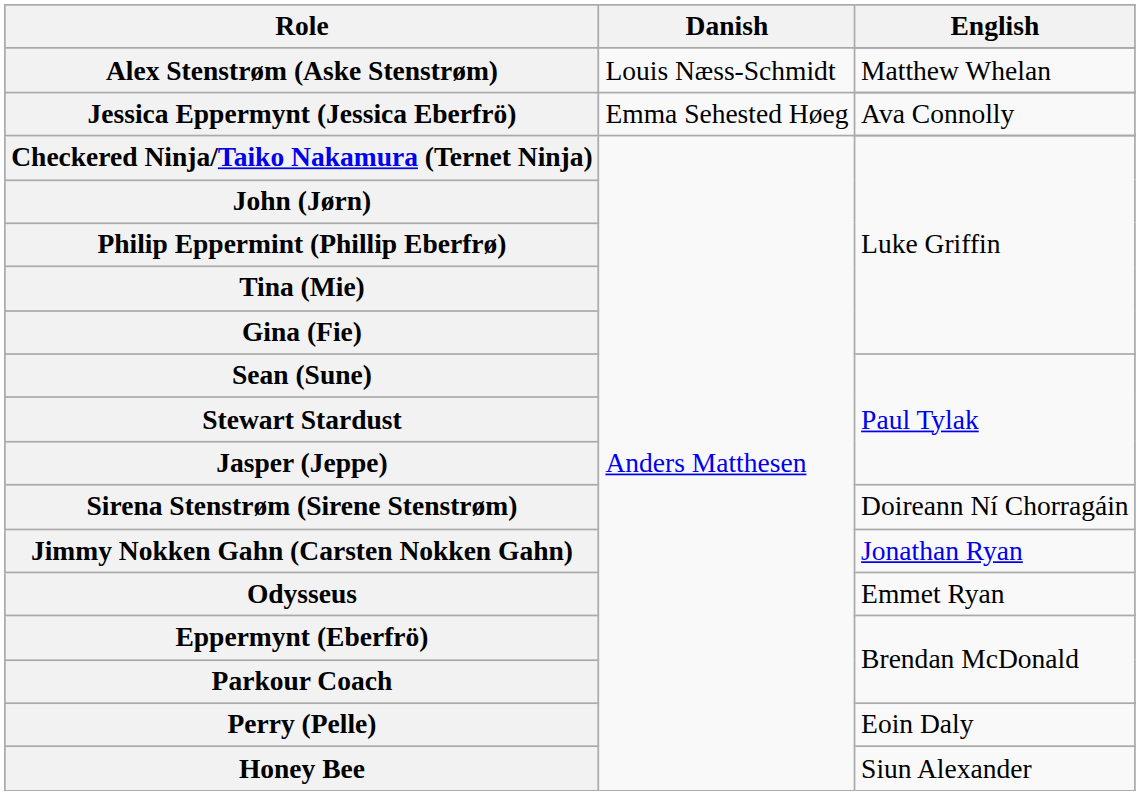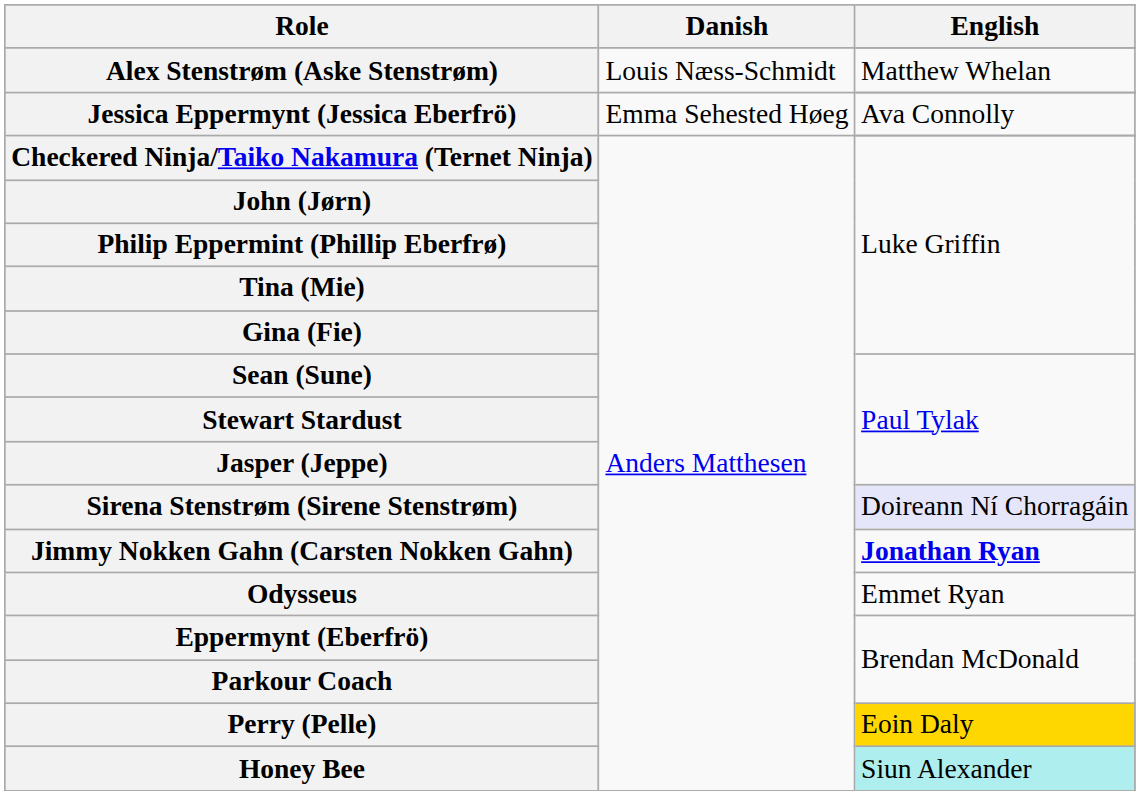(995, 506) no background -> (995, 506) lavender background
(942, 550) normal -> (950, 550) bold
(917, 724) no background -> (917, 724) gold background
(946, 768) no background -> (946, 768) paleturquoise background
